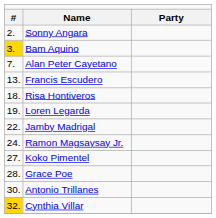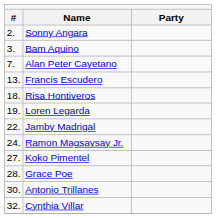(11, 49) gold background -> (11, 49) no background
(14, 206) gold background -> (14, 206) no background
